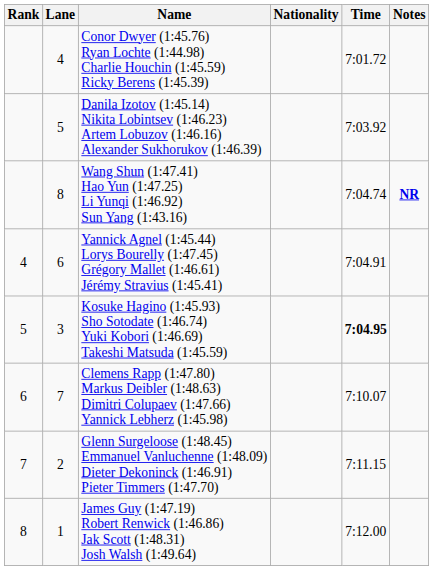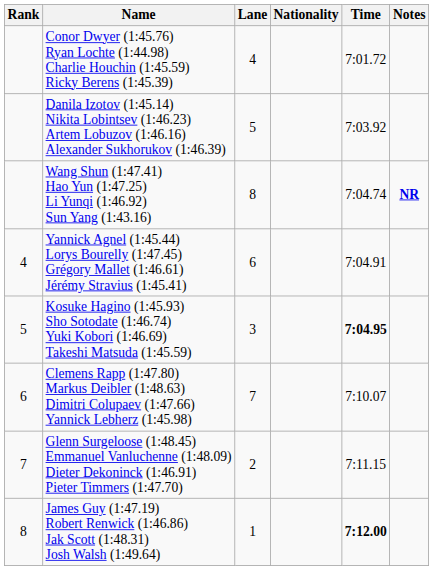columns swapped: (60, 15) <-> (174, 15)
(366, 532) normal -> (366, 532) bold
